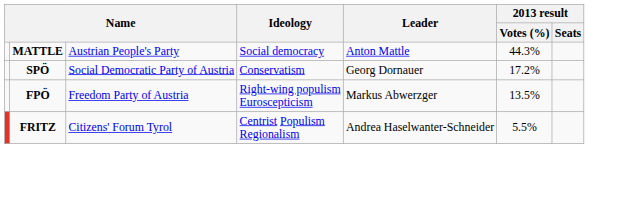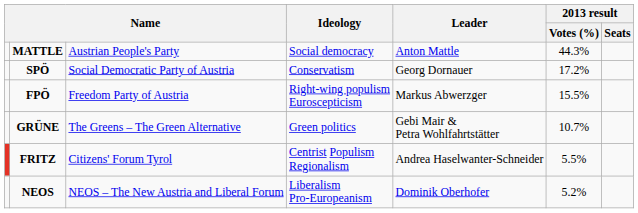(524, 95) 13.5% -> (574, 95) 15.5%
+ row: (38, 127)
+ row: (38, 191)
